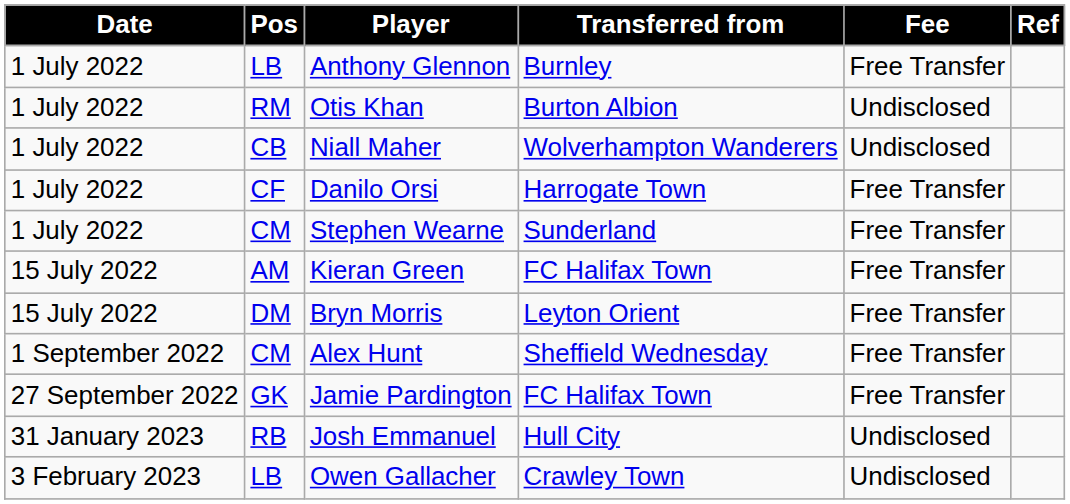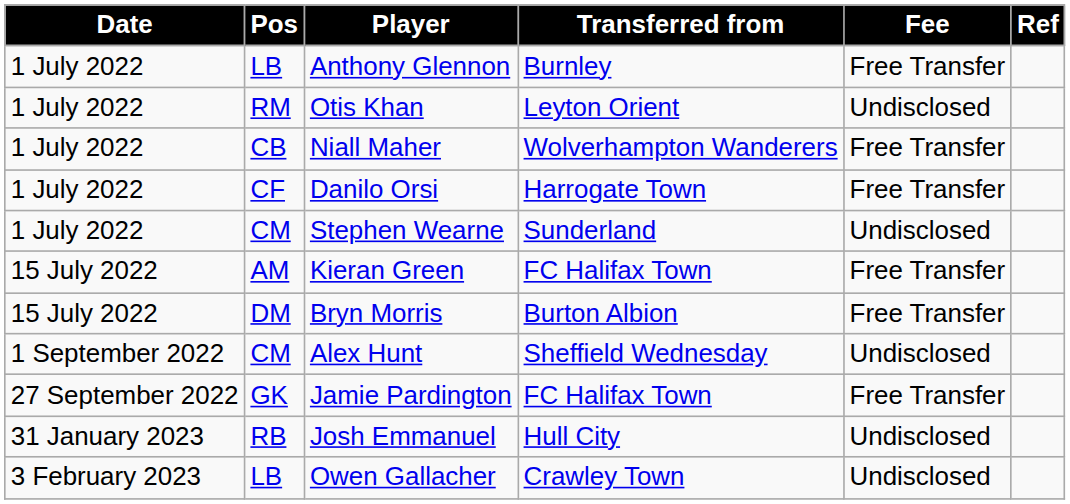(601, 107) Burton Albion -> (601, 107) Leyton Orient
(920, 148) Undisclosed -> (927, 148) Free Transfer
(927, 230) Free Transfer -> (920, 230) Undisclosed
(601, 312) Leyton Orient -> (601, 312) Burton Albion
(927, 353) Free Transfer -> (920, 353) Undisclosed
